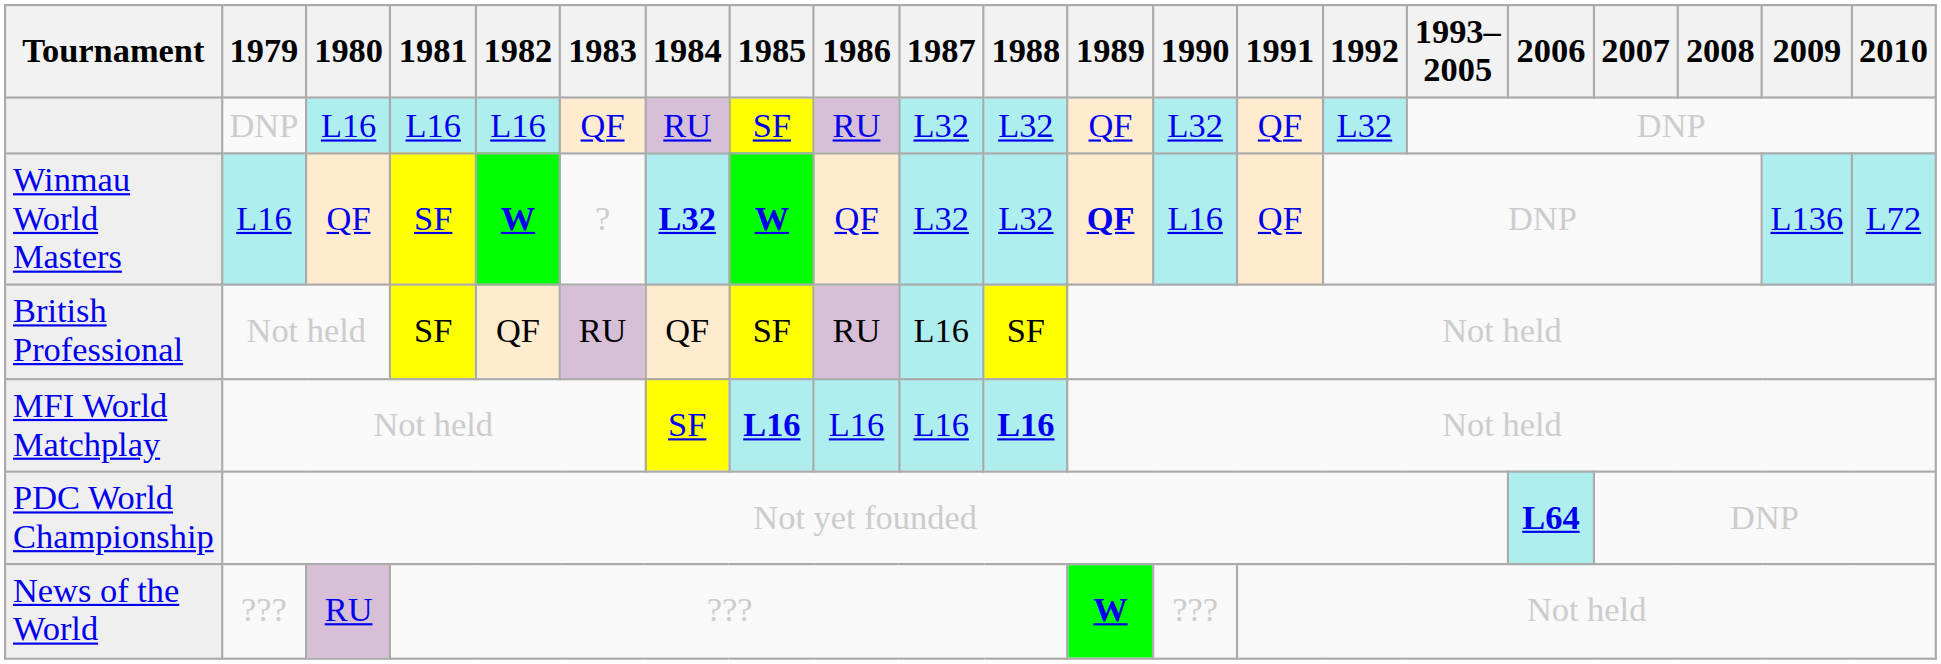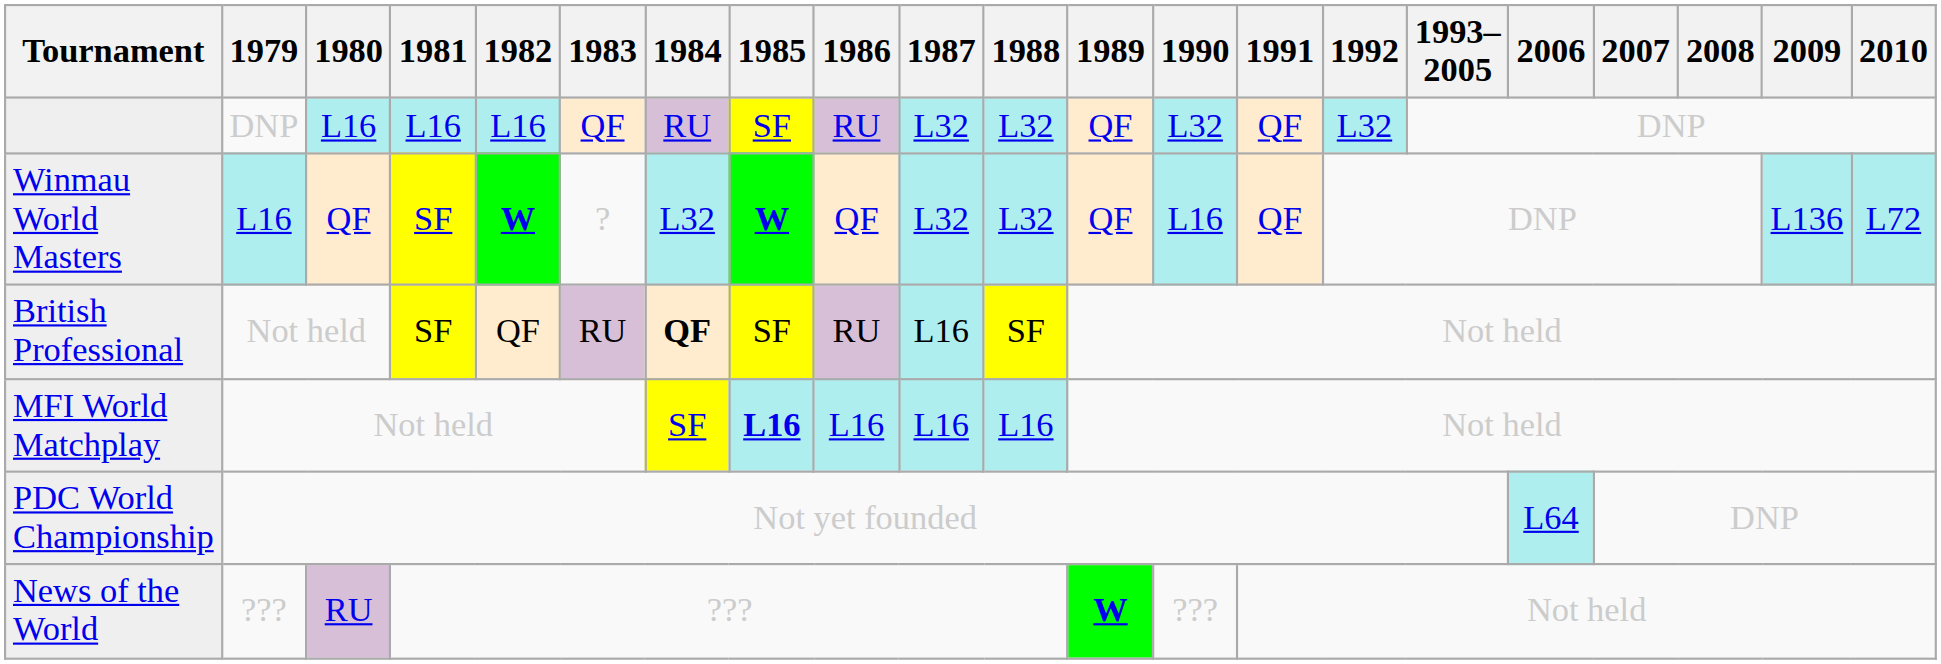(687, 218) bold -> (687, 218) normal
(1111, 218) bold -> (1110, 218) normal
(687, 330) normal -> (687, 330) bold
(1026, 424) bold -> (1026, 424) normal
(1551, 517) bold -> (1551, 517) normal
